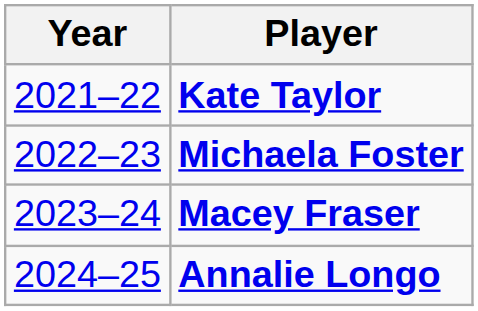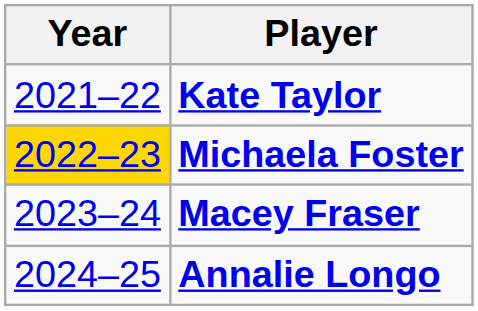(87, 154) no background -> (87, 154) gold background
